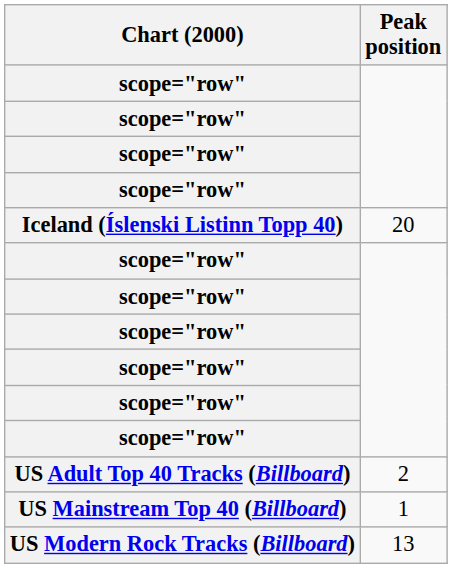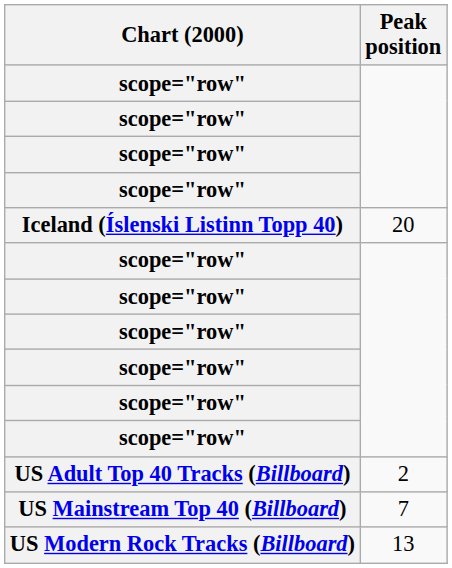(403, 509) 1 -> (403, 509) 7
